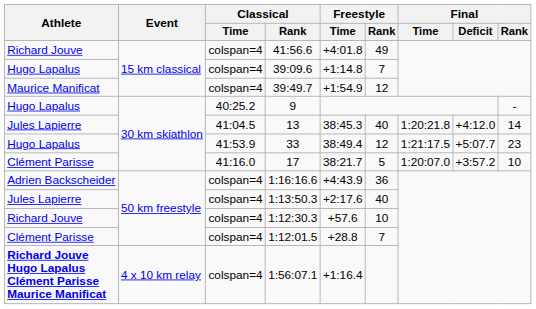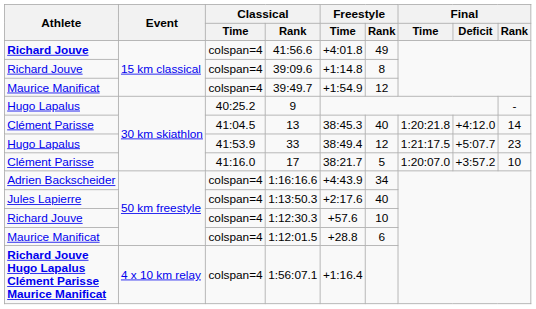(45, 50) normal -> (48, 50) bold
(44, 69) Hugo Lapalus -> (45, 69) Richard Jouve
(382, 69) 7 -> (382, 69) 8
(44, 125) Jules Lapierre -> (50, 125) Clément Parisse
(382, 181) 36 -> (382, 181) 34
(50, 237) Clément Parisse -> (53, 237) Maurice Manificat
(382, 237) 7 -> (382, 237) 6
